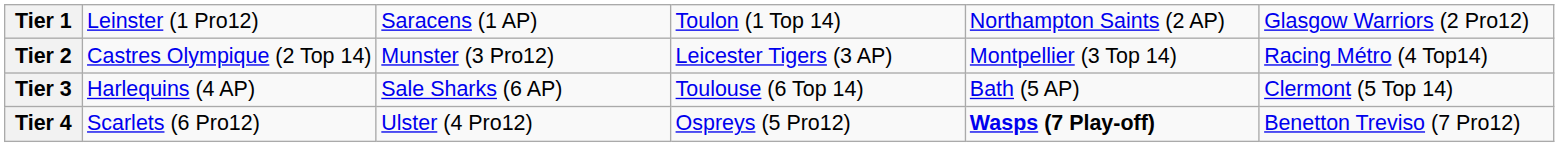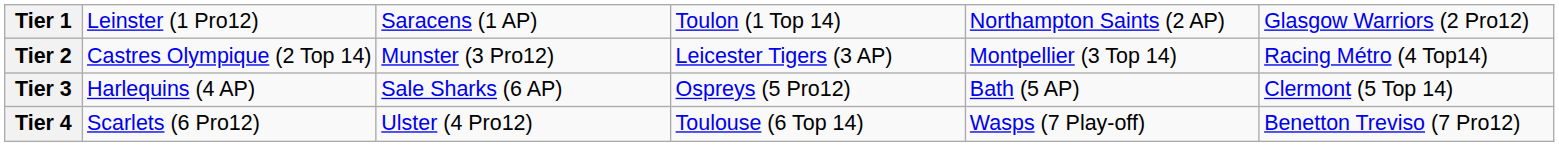(770, 89) Toulouse (6 Top 14) -> (763, 89) Ospreys (5 Pro12)
(763, 123) Ospreys (5 Pro12) -> (770, 123) Toulouse (6 Top 14)
(1062, 123) bold -> (1057, 123) normal
